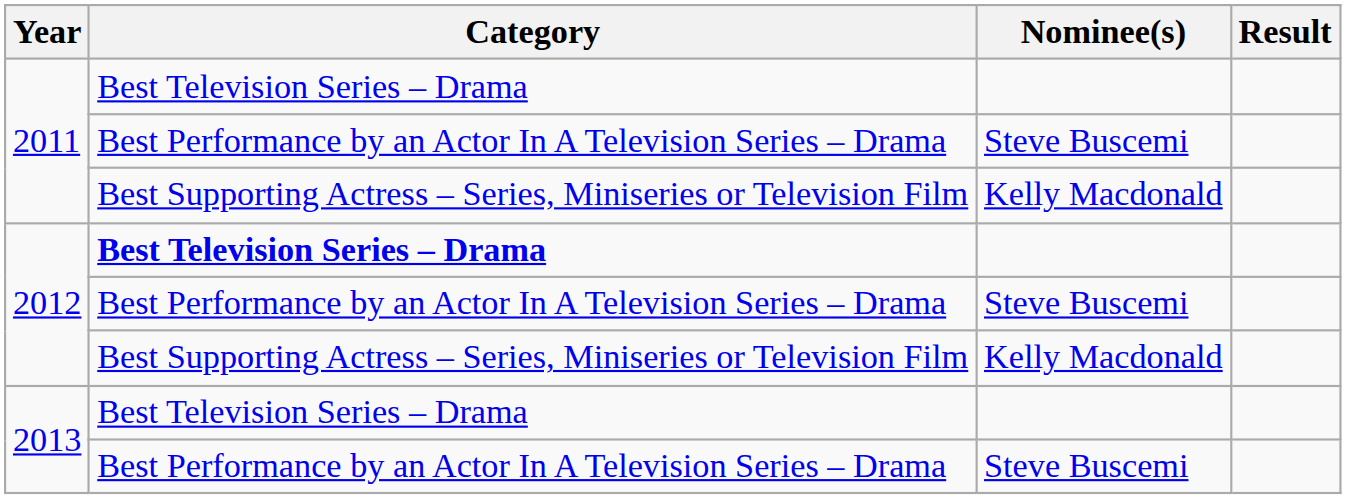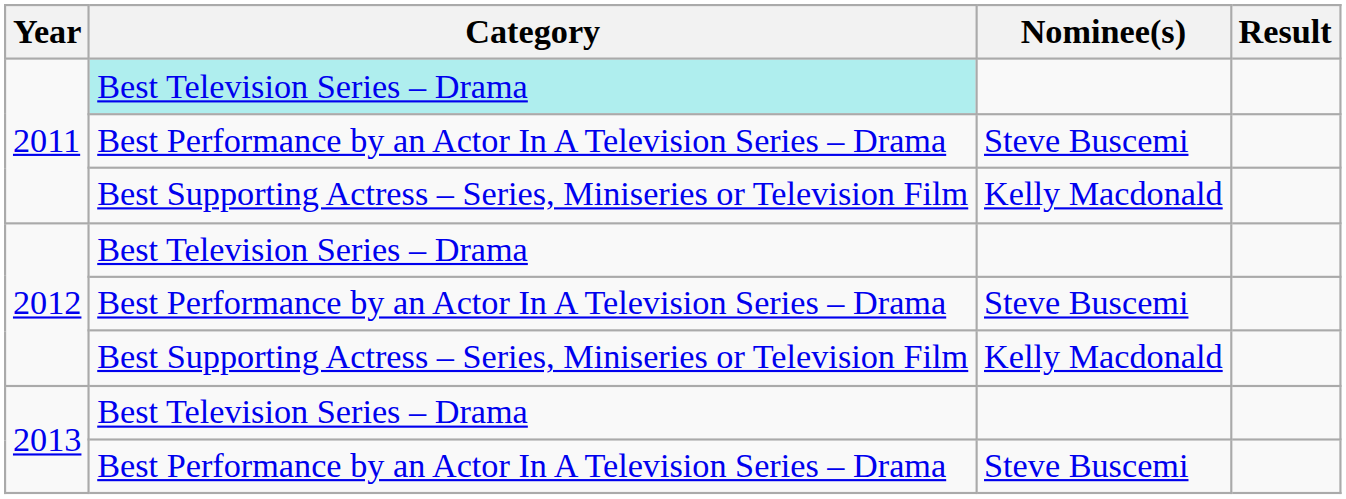(313, 85) no background -> (313, 85) paleturquoise background
(322, 248) bold -> (313, 248) normal
